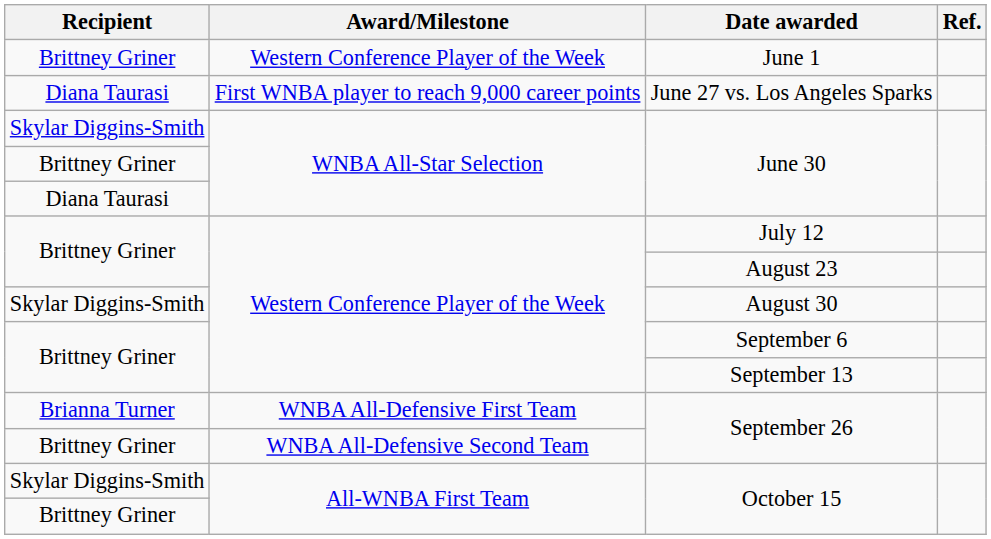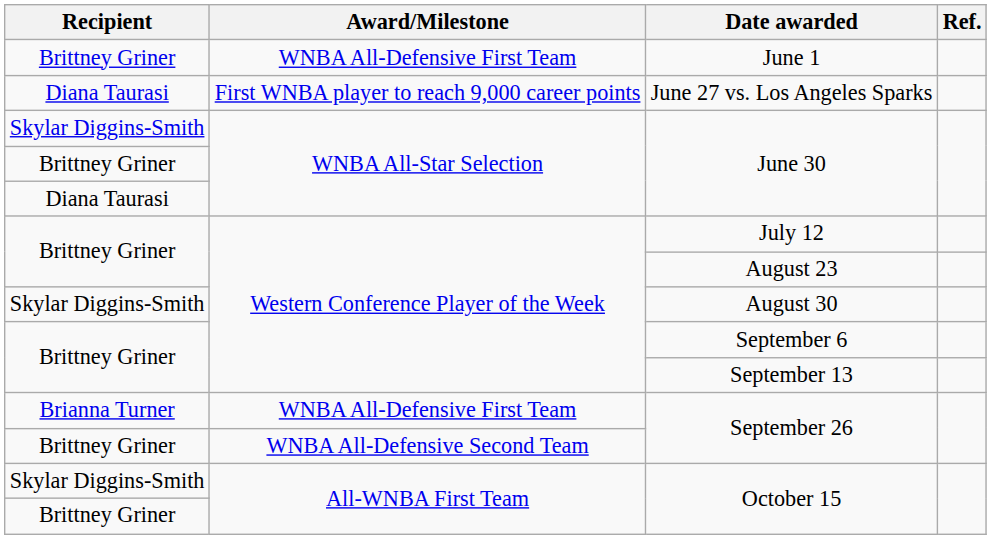(428, 57) Western Conference Player of the Week -> (428, 57) WNBA All-Defensive First Team
